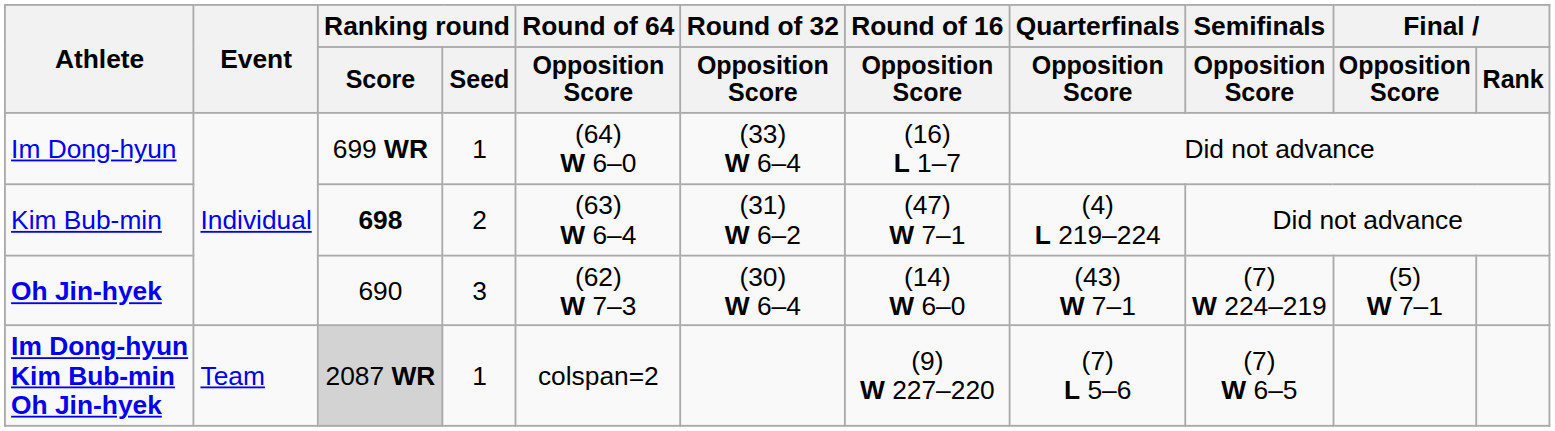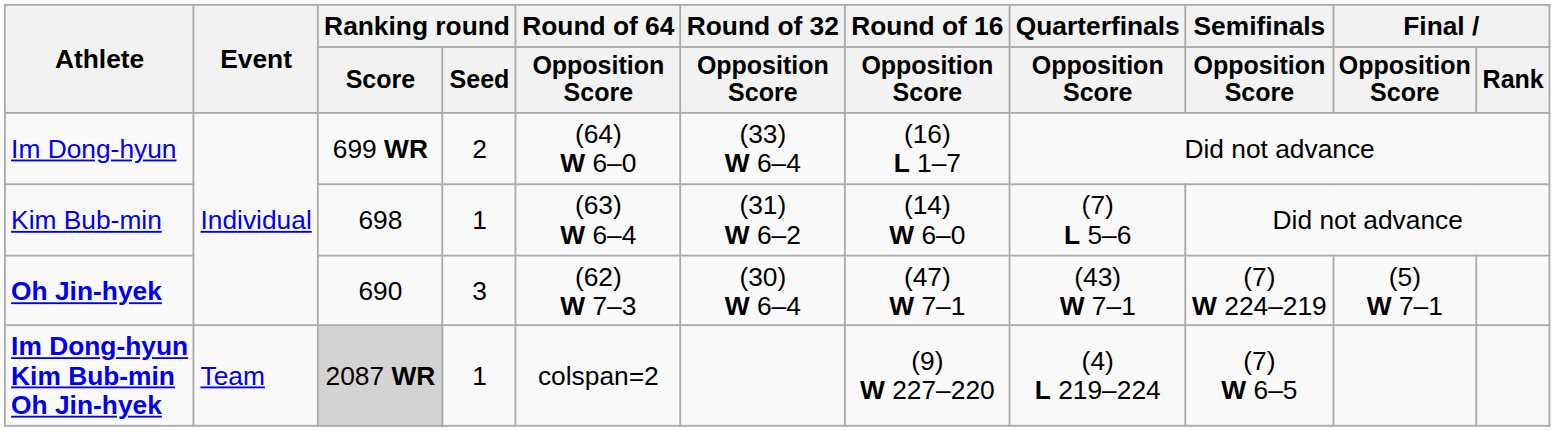(479, 149) 1 -> (479, 149) 2
(380, 220) bold -> (380, 220) normal
(479, 220) 2 -> (479, 220) 1
(927, 220) (47) W 7–1 -> (927, 220) (14) W 6–0
(1098, 220) (4) L 219–224 -> (1098, 220) (7) L 5–6
(927, 291) (14) W 6–0 -> (927, 291) (47) W 7–1
(1098, 377) (7) L 5–6 -> (1098, 377) (4) L 219–224
